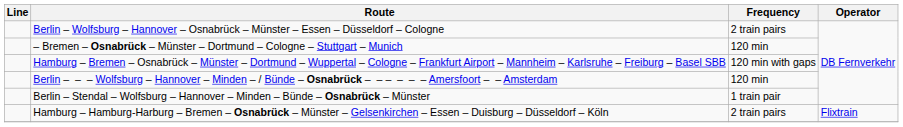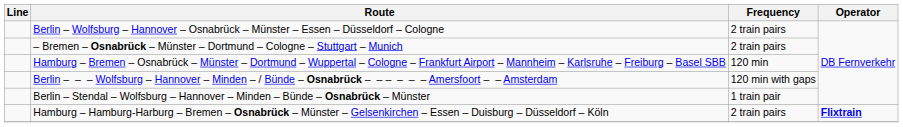(749, 46) 120 min -> (758, 46) 2 train pairs
(773, 63) 120 min with gaps -> (749, 63) 120 min
(749, 79) 120 min -> (773, 79) 120 min with gaps
(839, 113) normal -> (841, 113) bold
